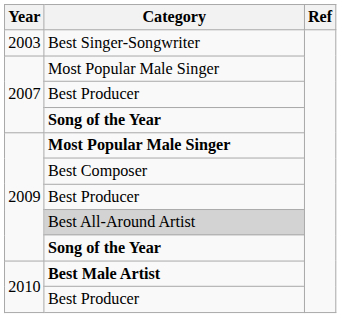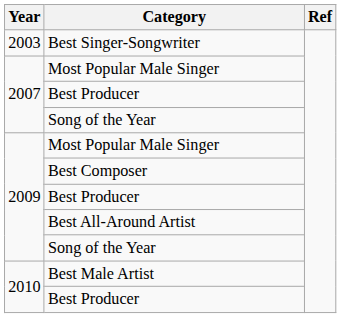(104, 119) bold -> (102, 119) normal
(139, 145) bold -> (134, 145) normal
(122, 222) lightgrey background -> (122, 222) no background
(104, 247) bold -> (102, 247) normal
(104, 273) bold -> (101, 273) normal
